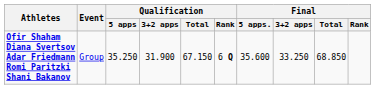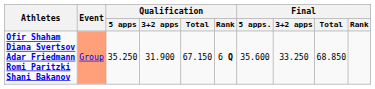(92, 57) no background -> (92, 57) lightsalmon background
